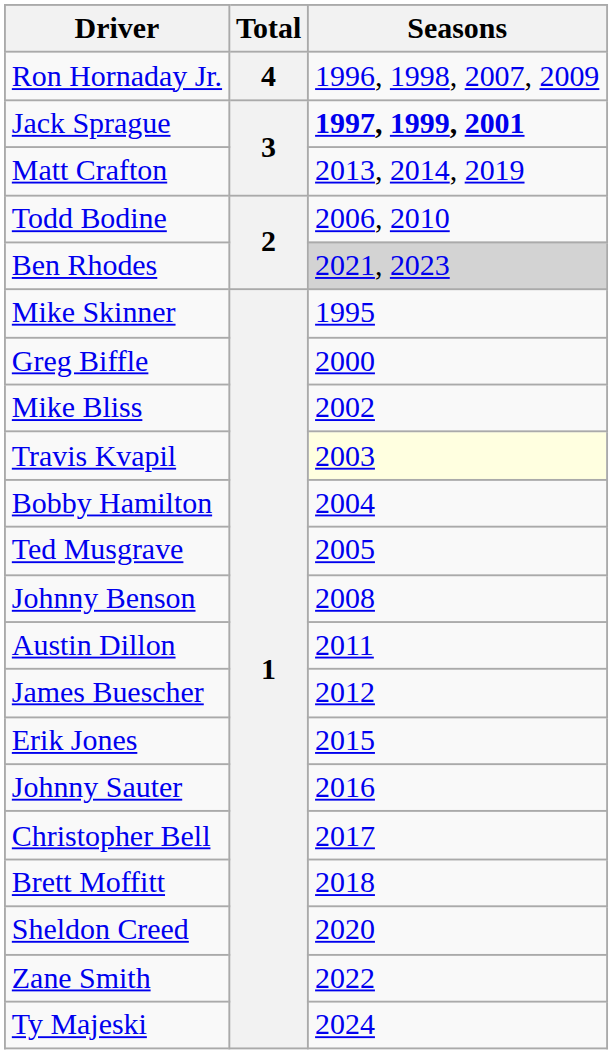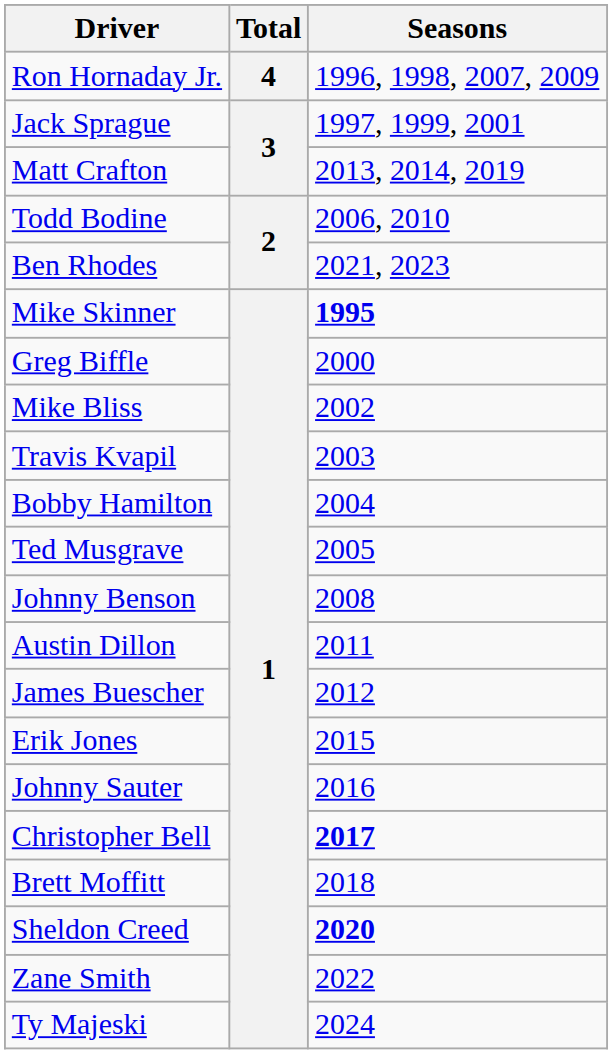(420, 123) bold -> (420, 123) normal
(382, 265) lightgrey background -> (382, 265) no background
(345, 312) normal -> (345, 312) bold
(345, 455) lightyellow background -> (345, 455) no background
(345, 834) normal -> (345, 834) bold
(345, 929) normal -> (345, 929) bold
